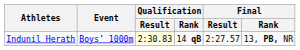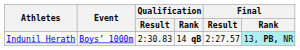(155, 38) lightyellow background -> (155, 38) no background
(268, 38) no background -> (268, 38) paleturquoise background
